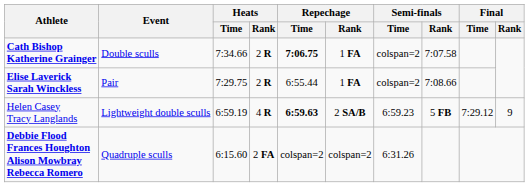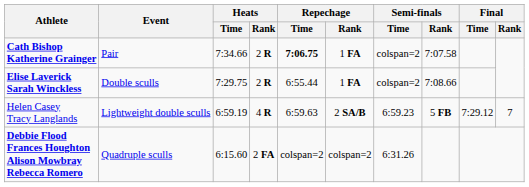(130, 53) Double sculls -> (110, 53) Pair
(110, 83) Pair -> (130, 83) Double sculls
(302, 112) bold -> (302, 112) normal
(510, 112) 9 -> (510, 112) 7
